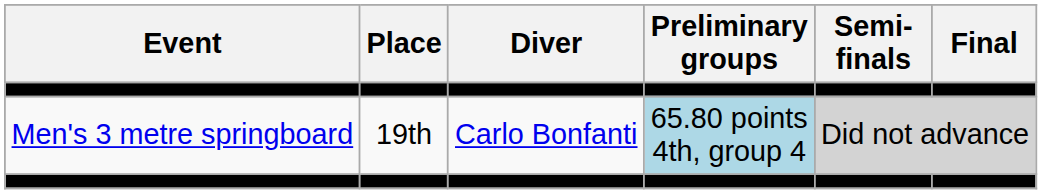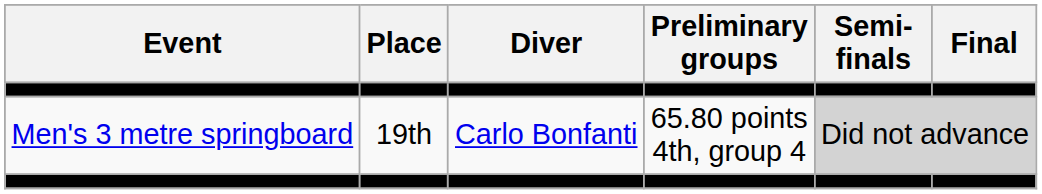(729, 134) lightblue background -> (729, 134) no background
